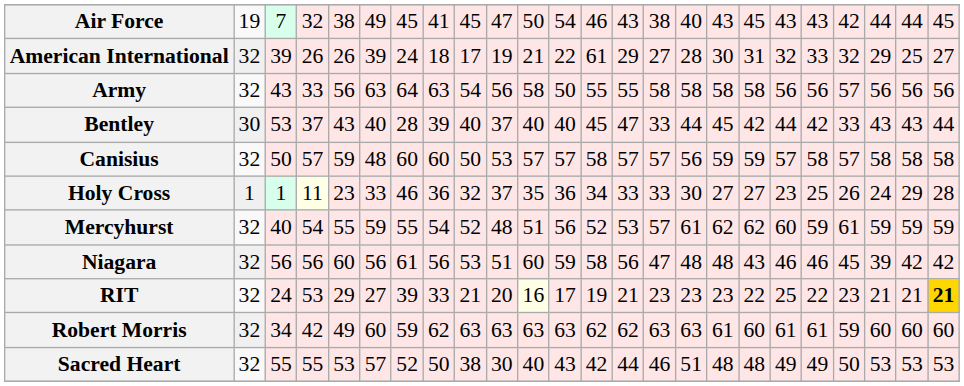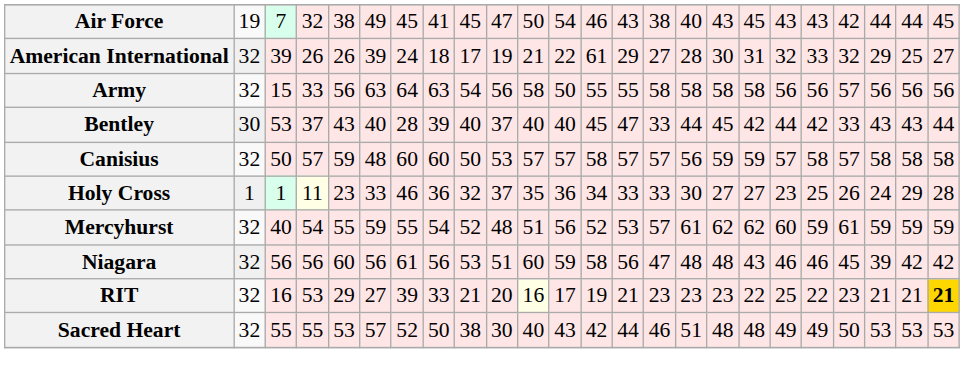(281, 90) 43 -> (281, 90) 15
(281, 295) 24 -> (281, 295) 16
- row: (119, 329)
